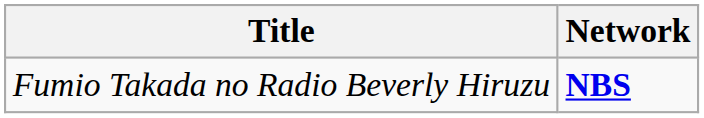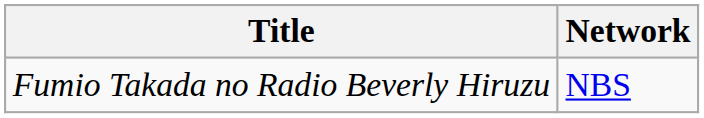(598, 84) bold -> (598, 84) normal
